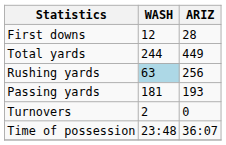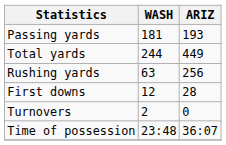rows swapped: (46, 34) <-> (54, 92)
(148, 73) lightblue background -> (148, 73) no background
